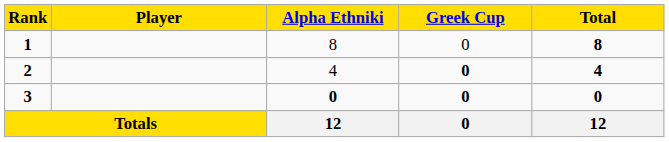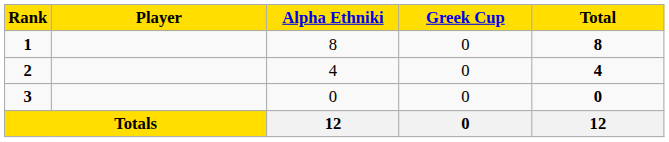(465, 70) bold -> (465, 70) normal
(333, 96) bold -> (333, 96) normal
(465, 96) bold -> (465, 96) normal
